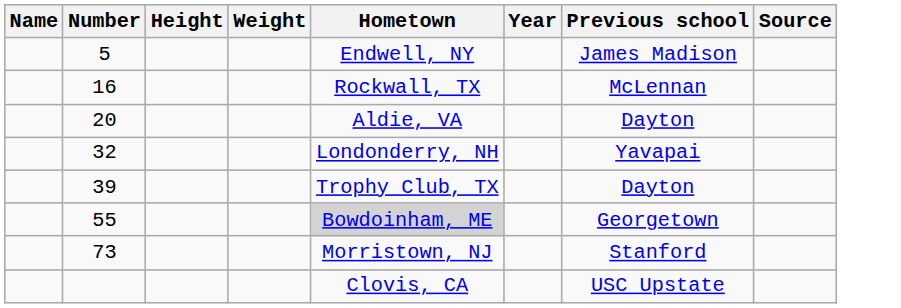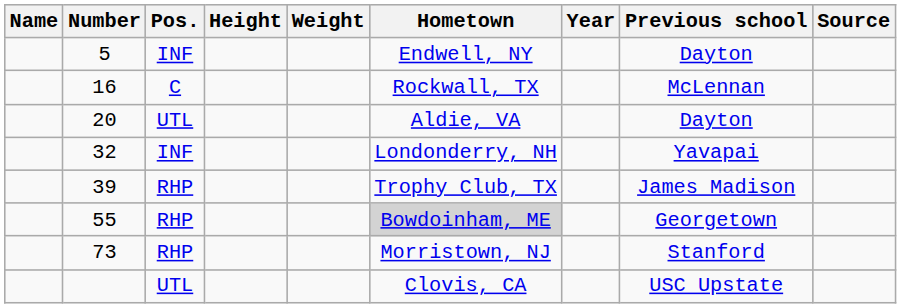+ column: (175, 21)
(658, 54) James Madison -> (716, 54) Dayton
(658, 187) Dayton -> (716, 187) James Madison
